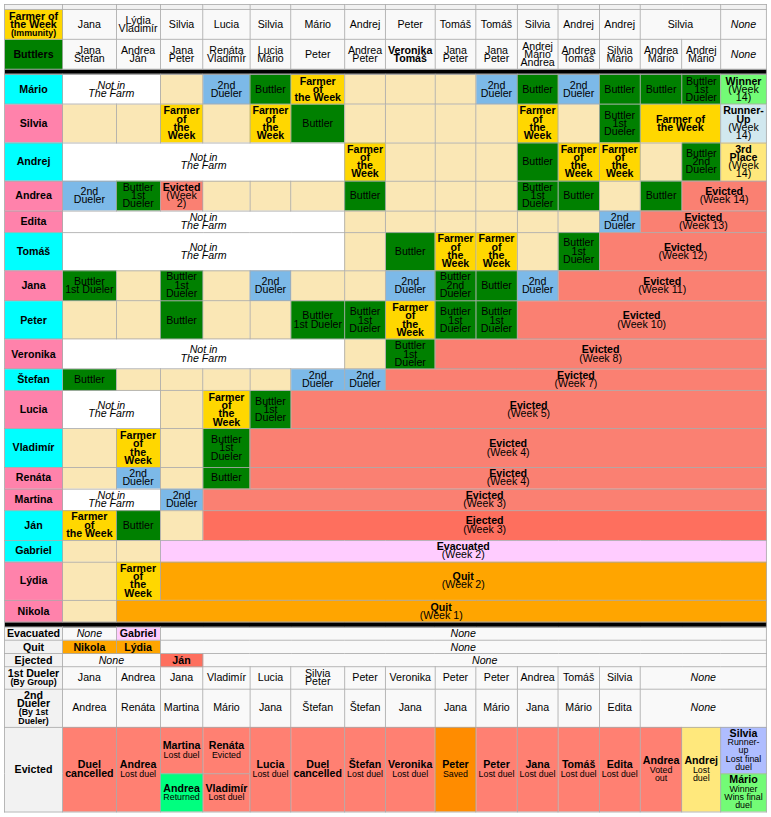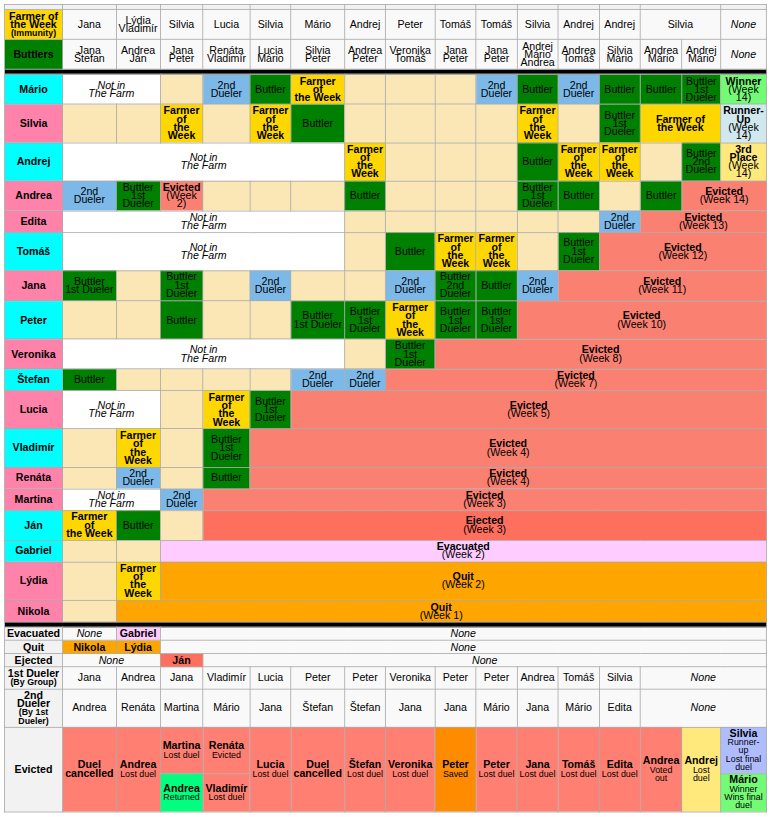(318, 54) Peter -> (318, 54) Silvia Peter
(410, 54) bold -> (410, 54) normal
(318, 677) Silvia Peter -> (318, 677) Peter
